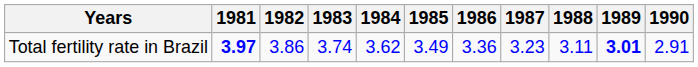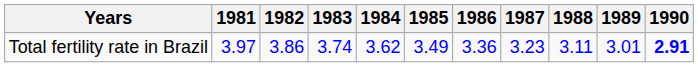(239, 47) bold -> (239, 47) normal
(624, 47) bold -> (624, 47) normal
(672, 47) normal -> (672, 47) bold
